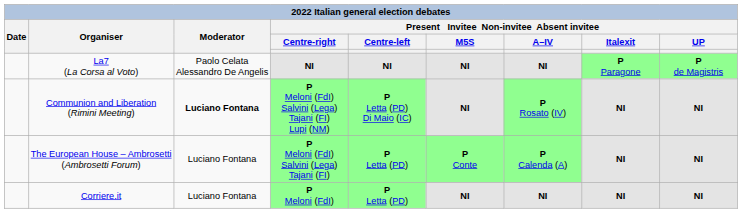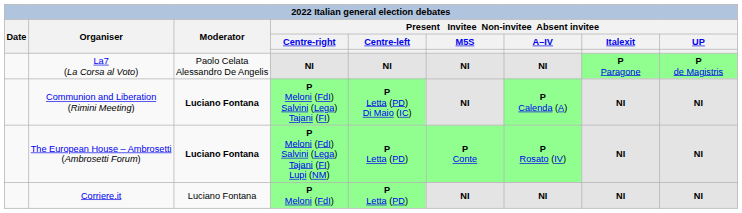(309, 107) P Meloni (FdI) Salvini (Lega) Tajani (FI) Lupi (NM) -> (309, 102) P Meloni (FdI) Salvini (Lega) Tajani (FI)
(543, 107) P Rosato (IV) -> (543, 102) P Calenda (A)
(222, 159) normal -> (222, 154) bold
(309, 159) P Meloni (FdI) Salvini (Lega) Tajani (FI) -> (309, 154) P Meloni (FdI) Salvini (Lega) Tajani (FI) Lupi (NM)
(543, 159) P Calenda (A) -> (543, 154) P Rosato (IV)
